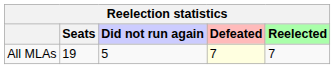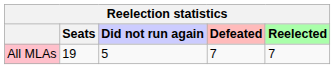(32, 53) no background -> (32, 53) pink background
(213, 53) lightyellow background -> (213, 53) no background
